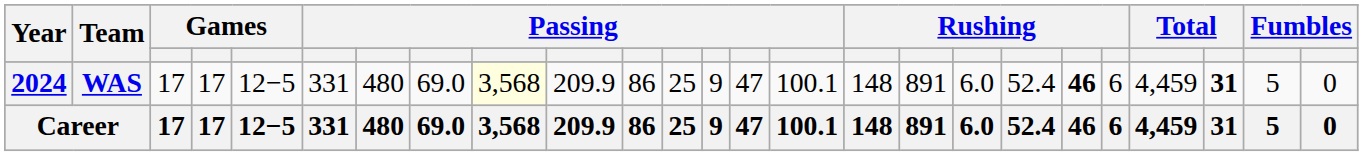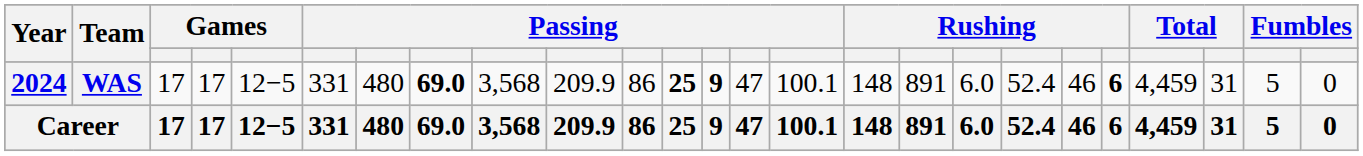(441, 83) normal -> (441, 83) bold
(509, 83) lightyellow background -> (509, 83) no background
(682, 83) normal -> (682, 83) bold
(716, 83) normal -> (716, 83) bold
(1082, 83) bold -> (1082, 83) normal
(1115, 83) normal -> (1115, 83) bold
(1224, 83) bold -> (1224, 83) normal
